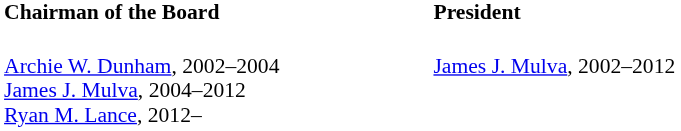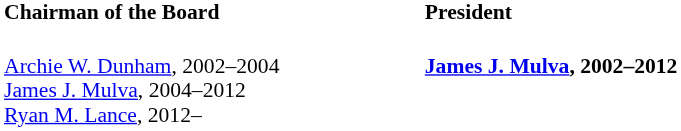(554, 66) normal -> (551, 66) bold
